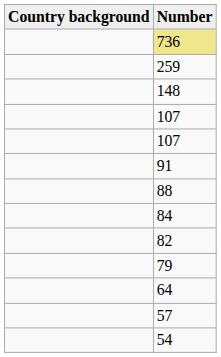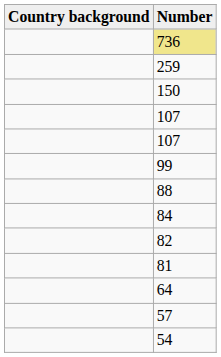(168, 91) 148 -> (168, 91) 150
(164, 166) 91 -> (164, 166) 99
(164, 265) 79 -> (164, 265) 81
